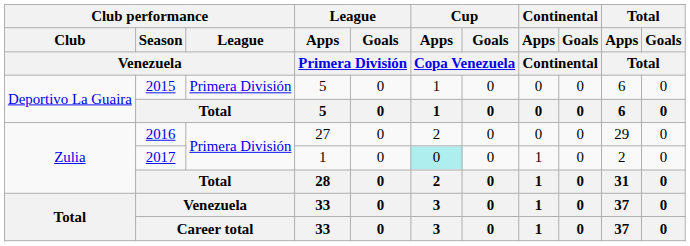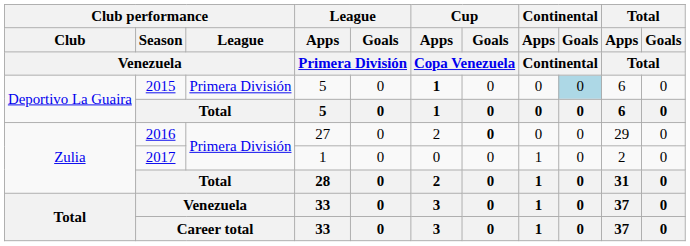(436, 87) normal -> (436, 87) bold
(580, 87) no background -> (580, 87) lightblue background
(490, 134) normal -> (490, 134) bold
(436, 157) paleturquoise background -> (436, 157) no background
